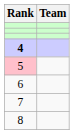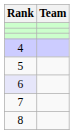(20, 47) bold -> (20, 47) normal
(20, 66) pink background -> (20, 66) no background
(20, 84) no background -> (20, 84) lavender background
